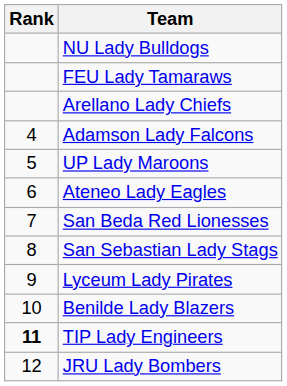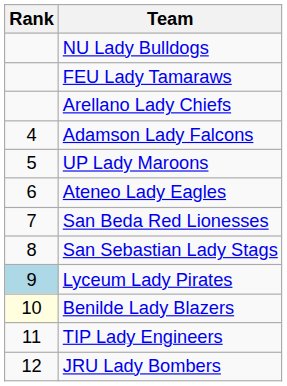(32, 279) no background -> (32, 279) lightblue background
(32, 308) no background -> (32, 308) lightyellow background
(32, 337) bold -> (32, 337) normal
